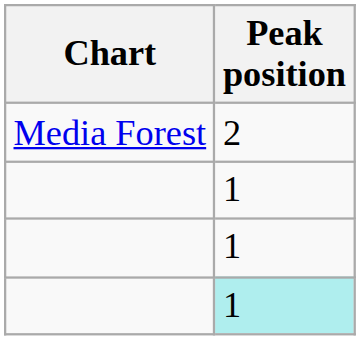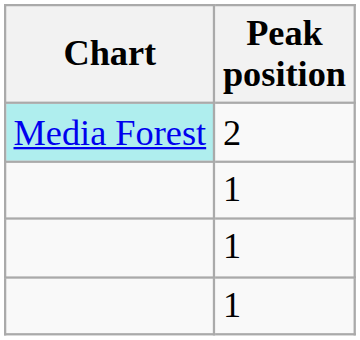(110, 131) no background -> (110, 131) paleturquoise background
(232, 304) paleturquoise background -> (232, 304) no background
